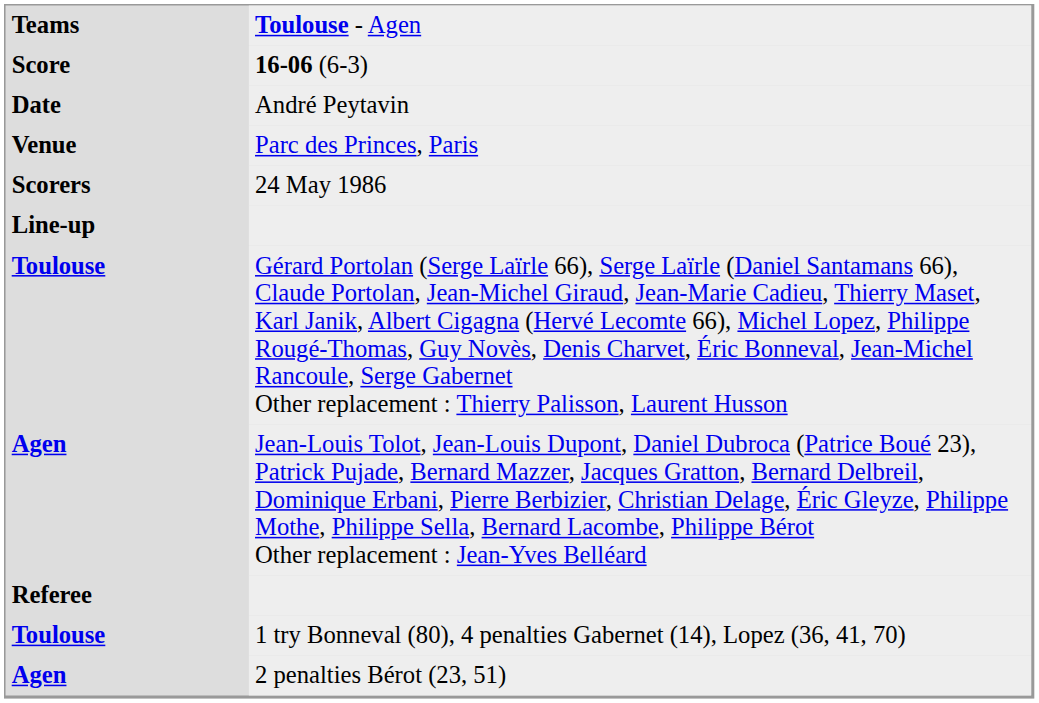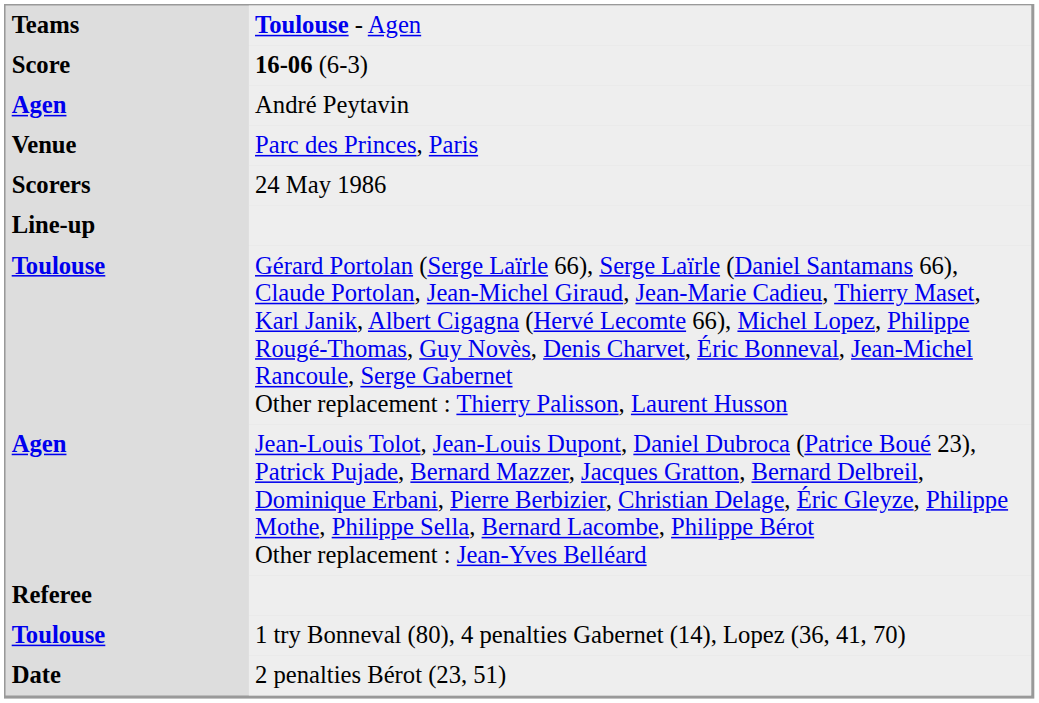(36, 105) Date -> (39, 105) Agen
(39, 675) Agen -> (36, 675) Date
